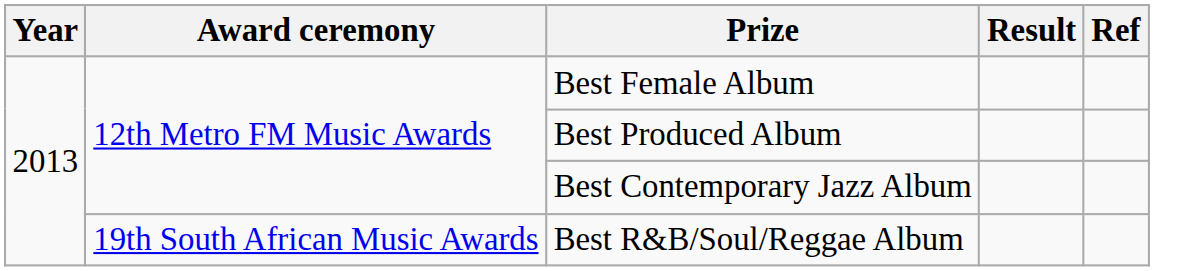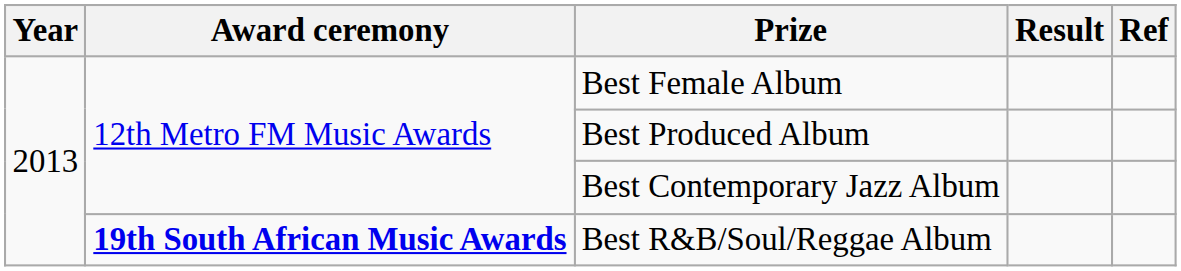(316, 238) normal -> (330, 238) bold
